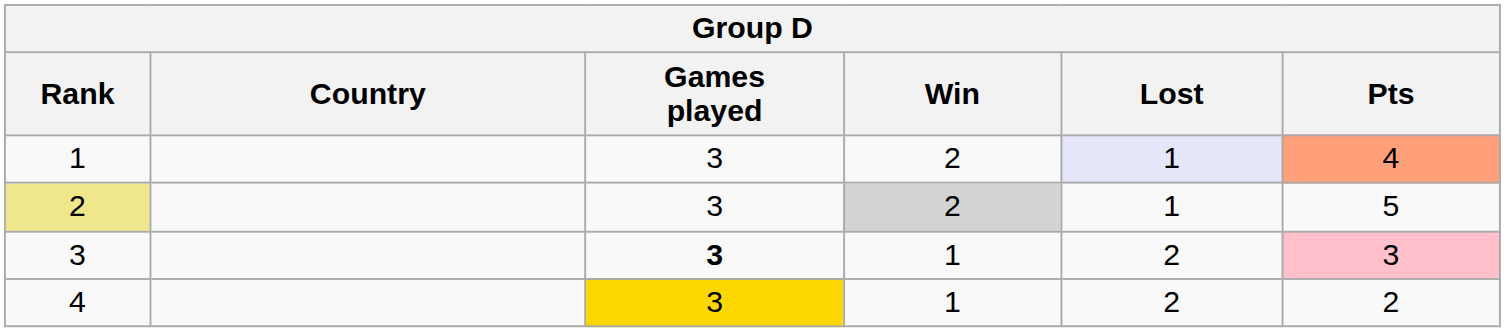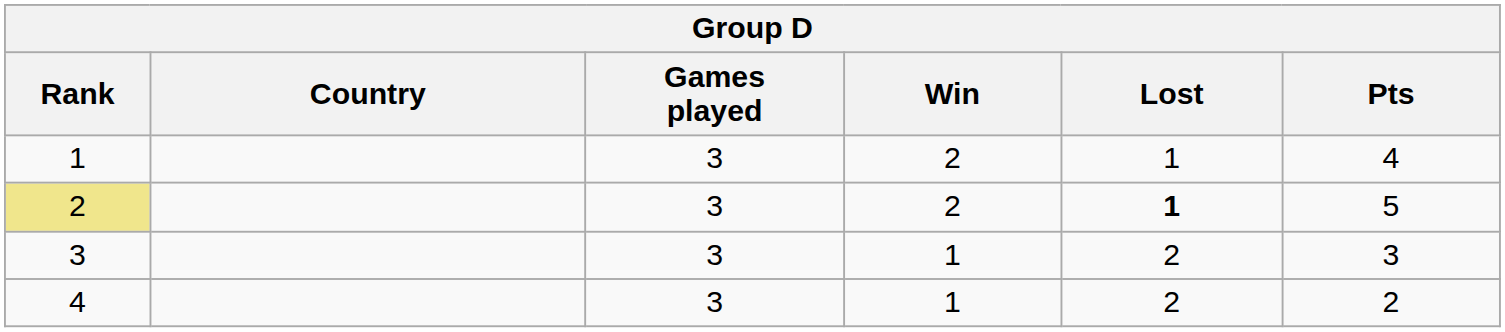(1172, 158) lavender background -> (1172, 158) no background
(1391, 158) lightsalmon background -> (1391, 158) no background
(952, 206) lightgrey background -> (952, 206) no background
(1172, 206) normal -> (1172, 206) bold
(715, 254) bold -> (715, 254) normal
(1391, 254) pink background -> (1391, 254) no background
(715, 302) gold background -> (715, 302) no background
